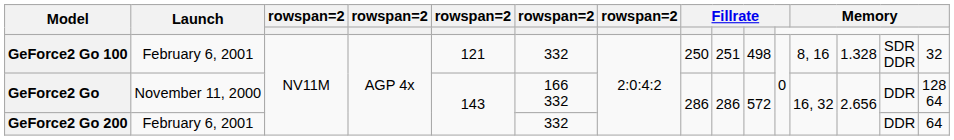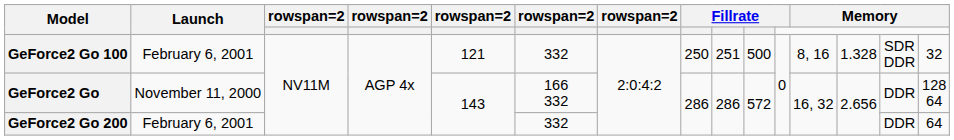(759, 53) 498 -> (759, 53) 500
